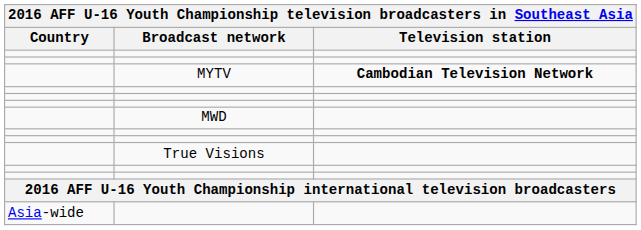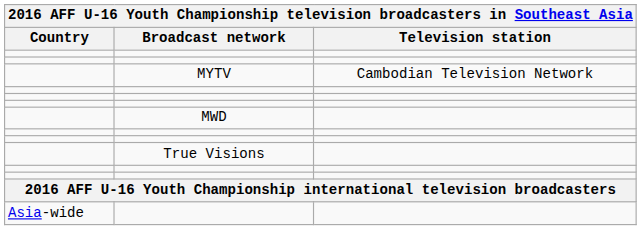(475, 75) bold -> (475, 75) normal
